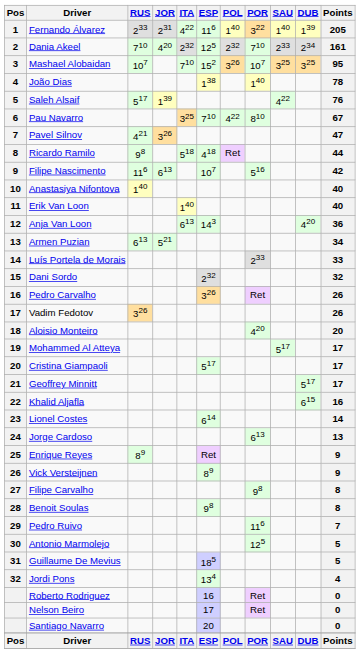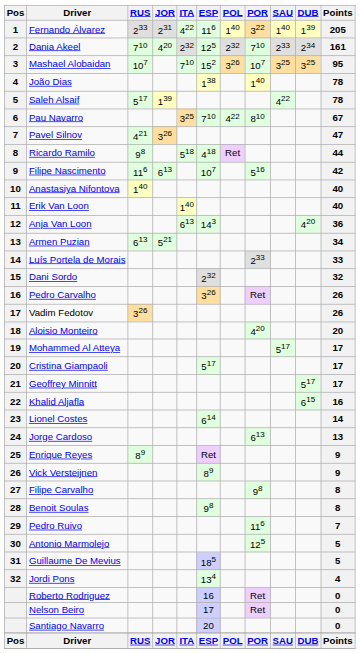(338, 100) 76 -> (338, 100) 78
